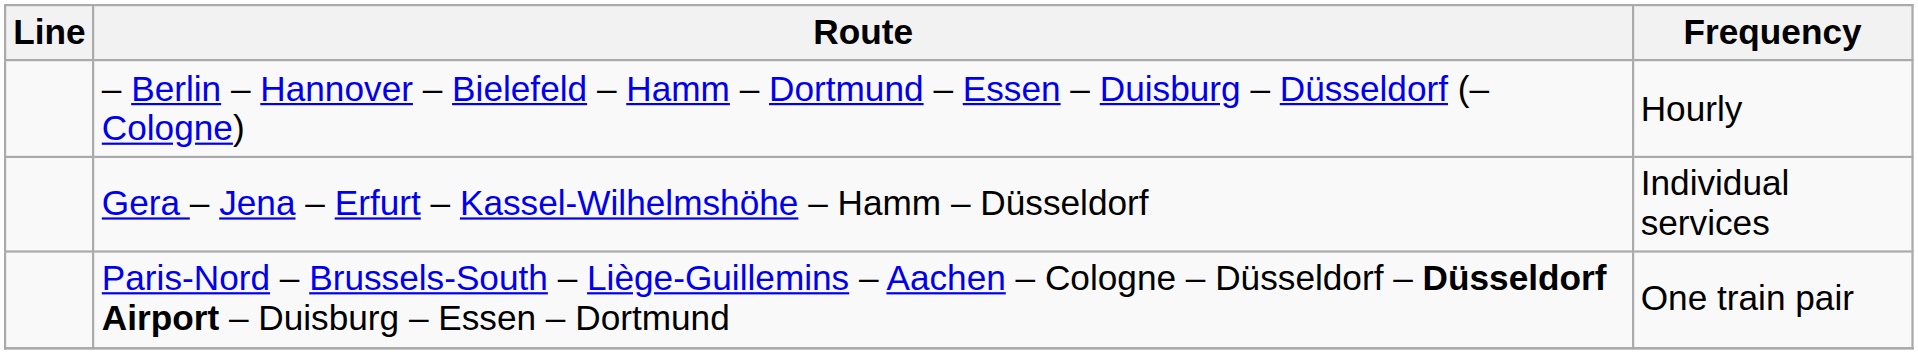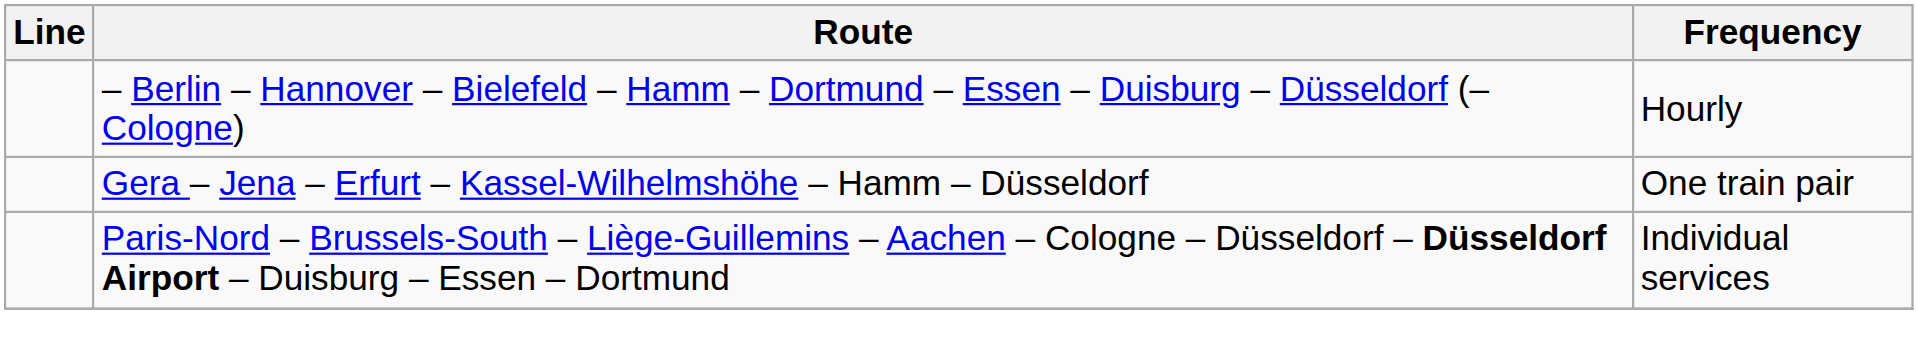(1715, 203) Individual services -> (1747, 183) One train pair
(1747, 298) One train pair -> (1715, 259) Individual services
